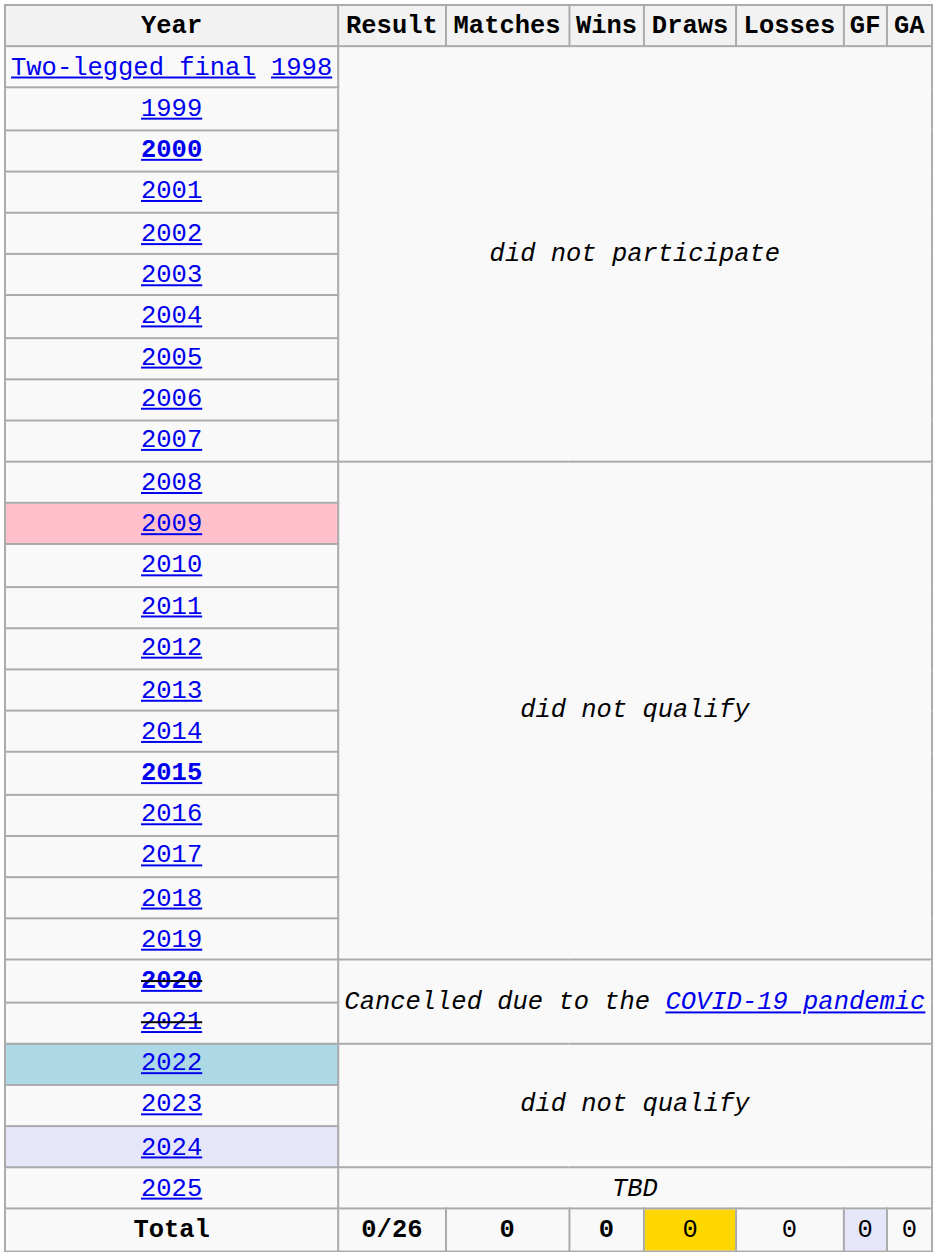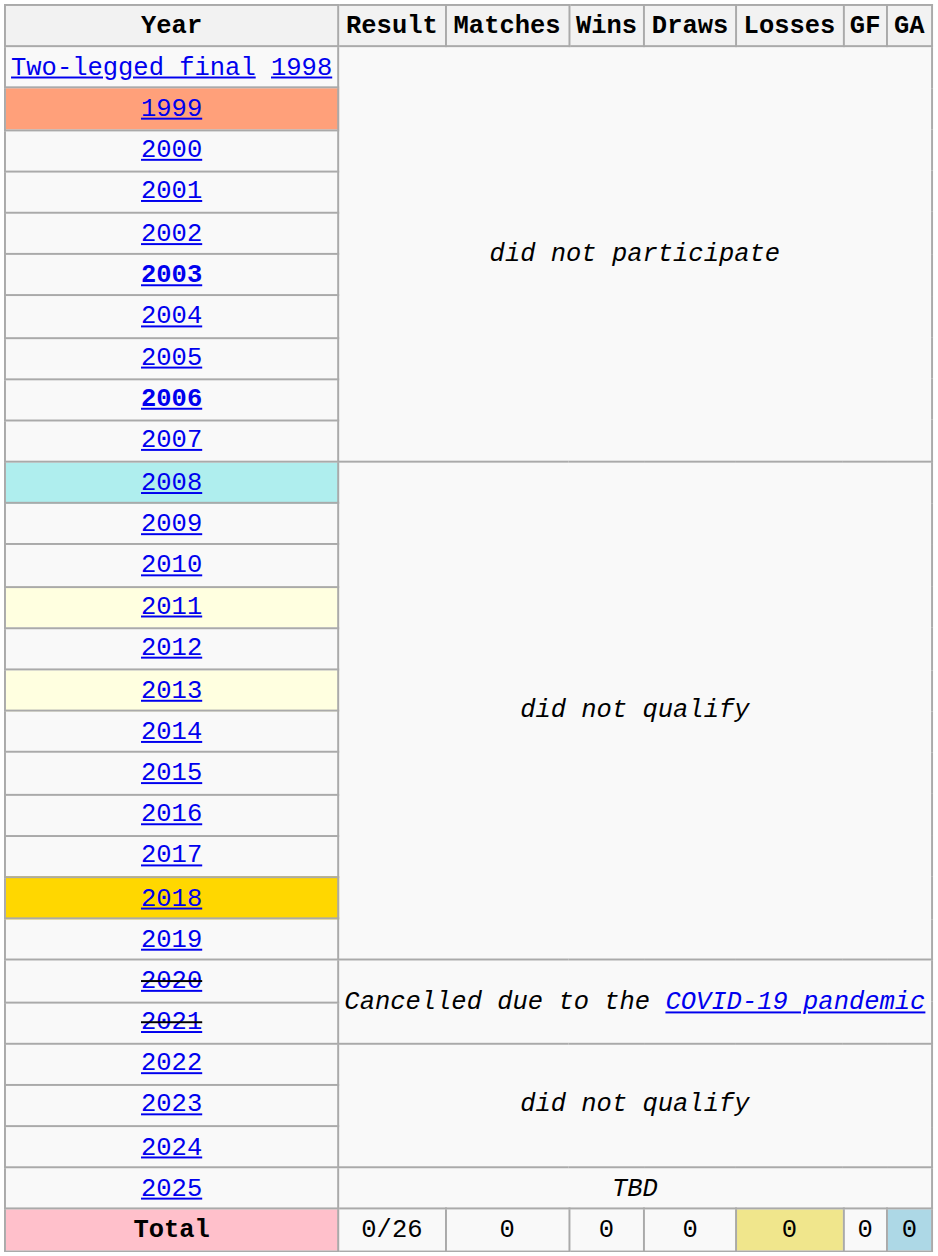(172, 109) no background -> (172, 109) lightsalmon background
(172, 150) bold -> (172, 150) normal
(172, 275) normal -> (172, 275) bold
(172, 399) normal -> (172, 399) bold
(172, 483) no background -> (172, 483) paleturquoise background
(172, 524) pink background -> (172, 524) no background
(172, 607) no background -> (172, 607) lightyellow background
(172, 690) no background -> (172, 690) lightyellow background
(172, 773) bold -> (172, 773) normal
(172, 898) no background -> (172, 898) gold background
(172, 981) bold -> (172, 981) normal
(172, 1064) lightblue background -> (172, 1064) no background
(172, 1147) lavender background -> (172, 1147) no background
(172, 1230) no background -> (172, 1230) pink background
(392, 1230) bold -> (392, 1230) normal
(507, 1230) bold -> (507, 1230) normal
(606, 1230) bold -> (606, 1230) normal
(690, 1230) gold background -> (690, 1230) no background
(789, 1230) no background -> (789, 1230) khaki background
(865, 1230) lavender background -> (865, 1230) no background
(909, 1230) no background -> (909, 1230) lightblue background
